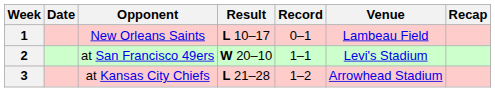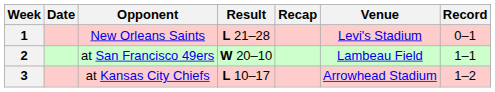columns swapped: (300, 14) <-> (468, 14)
(246, 35) L 10–17 -> (246, 35) L 21–28
(386, 35) Lambeau Field -> (380, 35) Levi's Stadium
(386, 55) Levi's Stadium -> (380, 55) Lambeau Field
(246, 76) L 21–28 -> (246, 76) L 10–17
